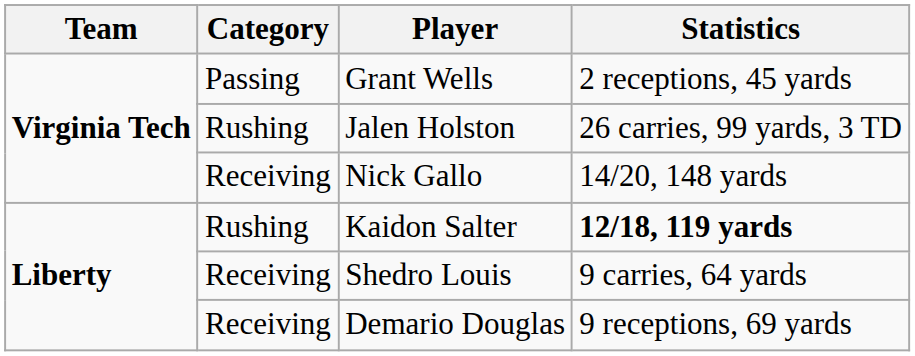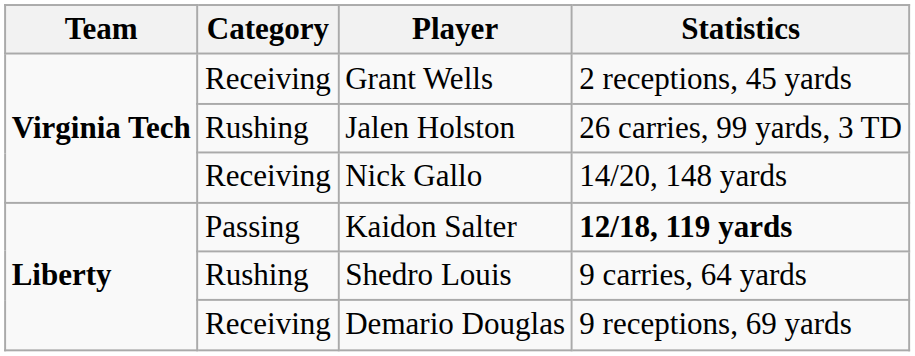(252, 78) Passing -> (268, 78) Receiving
(257, 226) Rushing -> (252, 226) Passing
(268, 275) Receiving -> (257, 275) Rushing
